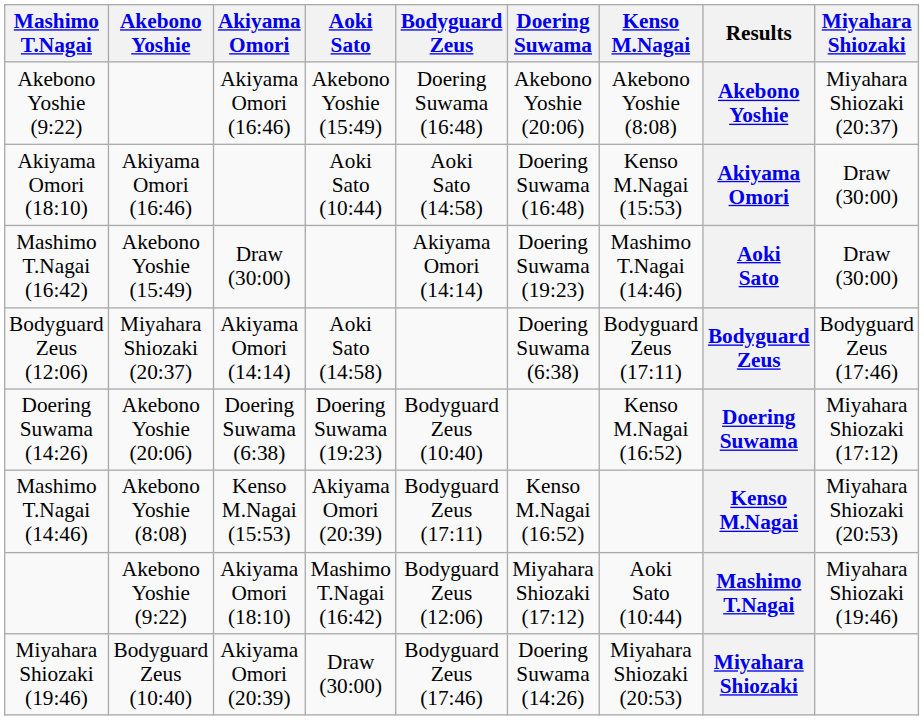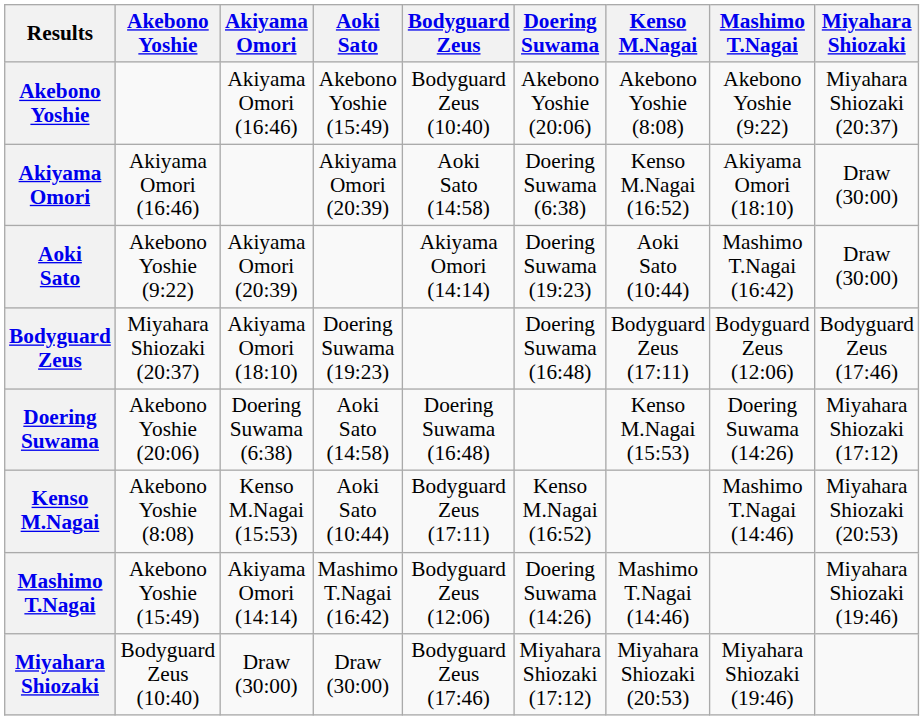columns swapped: (759, 33) <-> (56, 33)
(452, 103) Doering Suwama (16:48) -> (459, 103) Bodyguard Zeus (10:40)
(351, 184) Aoki Sato (10:44) -> (358, 184) Akiyama Omori (20:39)
(553, 184) Doering Suwama (16:48) -> (560, 184) Doering Suwama (6:38)
(651, 184) Kenso M.Nagai (15:53) -> (658, 184) Kenso M.Nagai (16:52)
(161, 266) Akebono Yoshie (15:49) -> (168, 266) Akebono Yoshie (9:22)
(259, 266) Draw (30:00) -> (266, 266) Akiyama Omori (20:39)
(651, 266) Mashimo T.Nagai (14:46) -> (658, 266) Aoki Sato (10:44)
(259, 347) Akiyama Omori (14:14) -> (266, 347) Akiyama Omori (18:10)
(351, 347) Aoki Sato (14:58) -> (358, 347) Doering Suwama (19:23)
(553, 347) Doering Suwama (6:38) -> (560, 347) Doering Suwama (16:48)
(351, 429) Doering Suwama (19:23) -> (358, 429) Aoki Sato (14:58)
(452, 429) Bodyguard Zeus (10:40) -> (459, 429) Doering Suwama (16:48)
(651, 429) Kenso M.Nagai (16:52) -> (658, 429) Kenso M.Nagai (15:53)
(351, 511) Akiyama Omori (20:39) -> (358, 511) Aoki Sato (10:44)
(161, 592) Akebono Yoshie (9:22) -> (168, 592) Akebono Yoshie (15:49)
(259, 592) Akiyama Omori (18:10) -> (266, 592) Akiyama Omori (14:14)
(553, 592) Miyahara Shiozaki (17:12) -> (560, 592) Doering Suwama (14:26)
(651, 592) Aoki Sato (10:44) -> (658, 592) Mashimo T.Nagai (14:46)
(259, 674) Akiyama Omori (20:39) -> (266, 674) Draw (30:00)
(553, 674) Doering Suwama (14:26) -> (560, 674) Miyahara Shiozaki (17:12)
